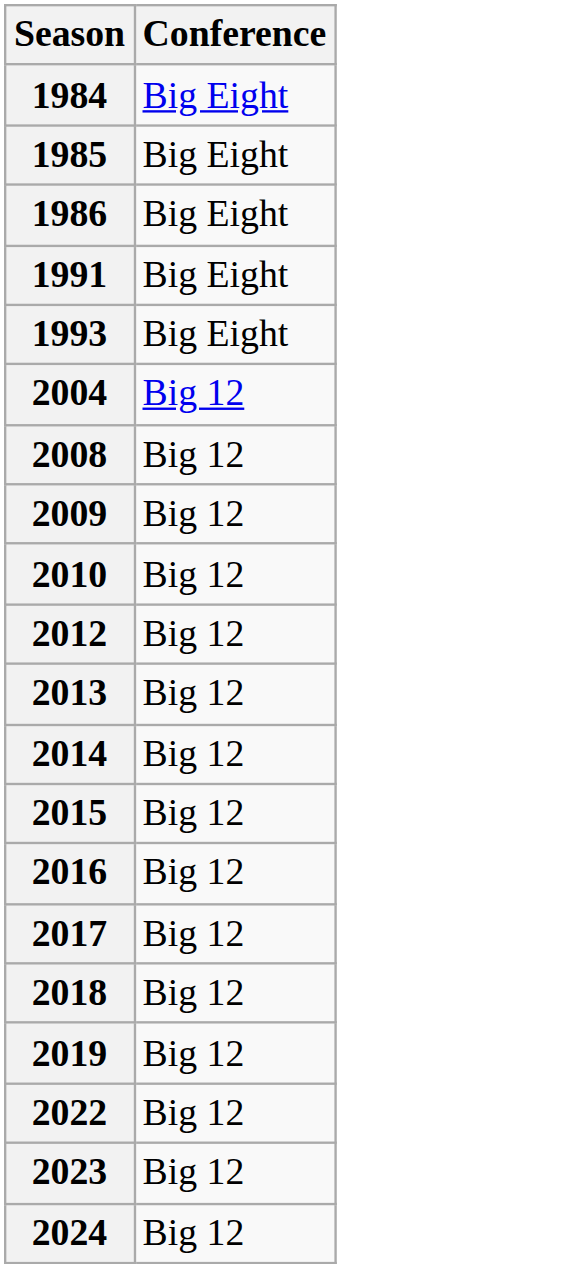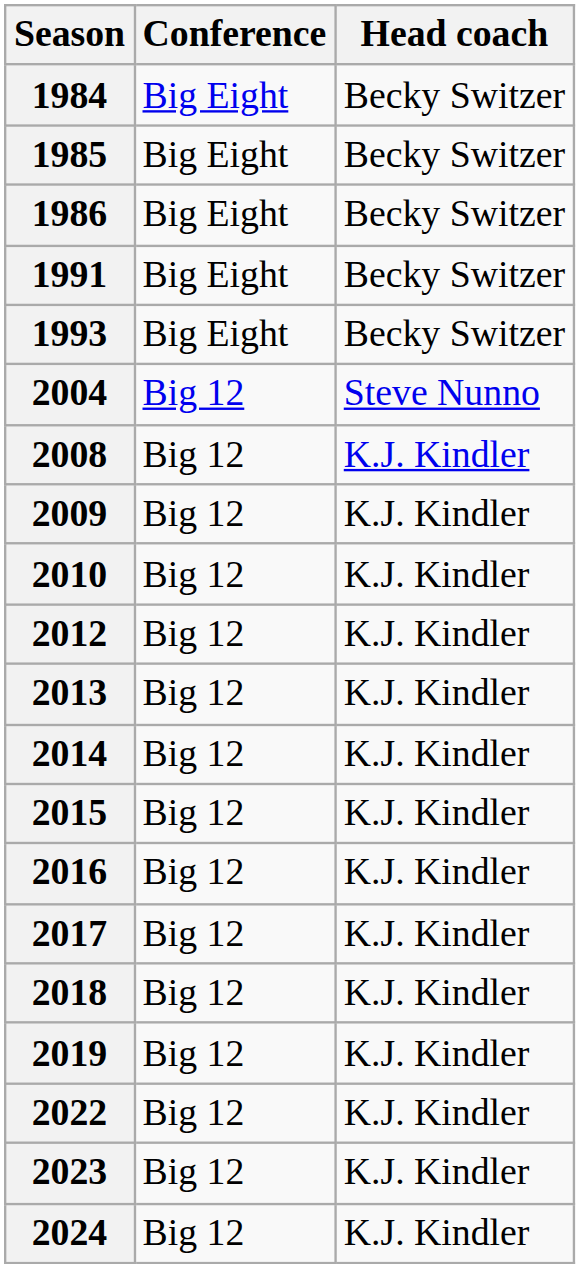+ column: (454, 34)
